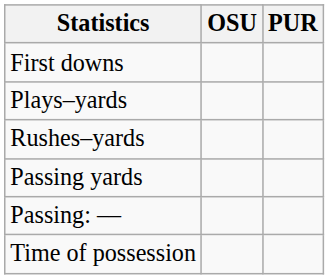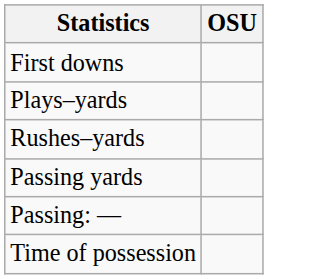- column: (293, 23)
